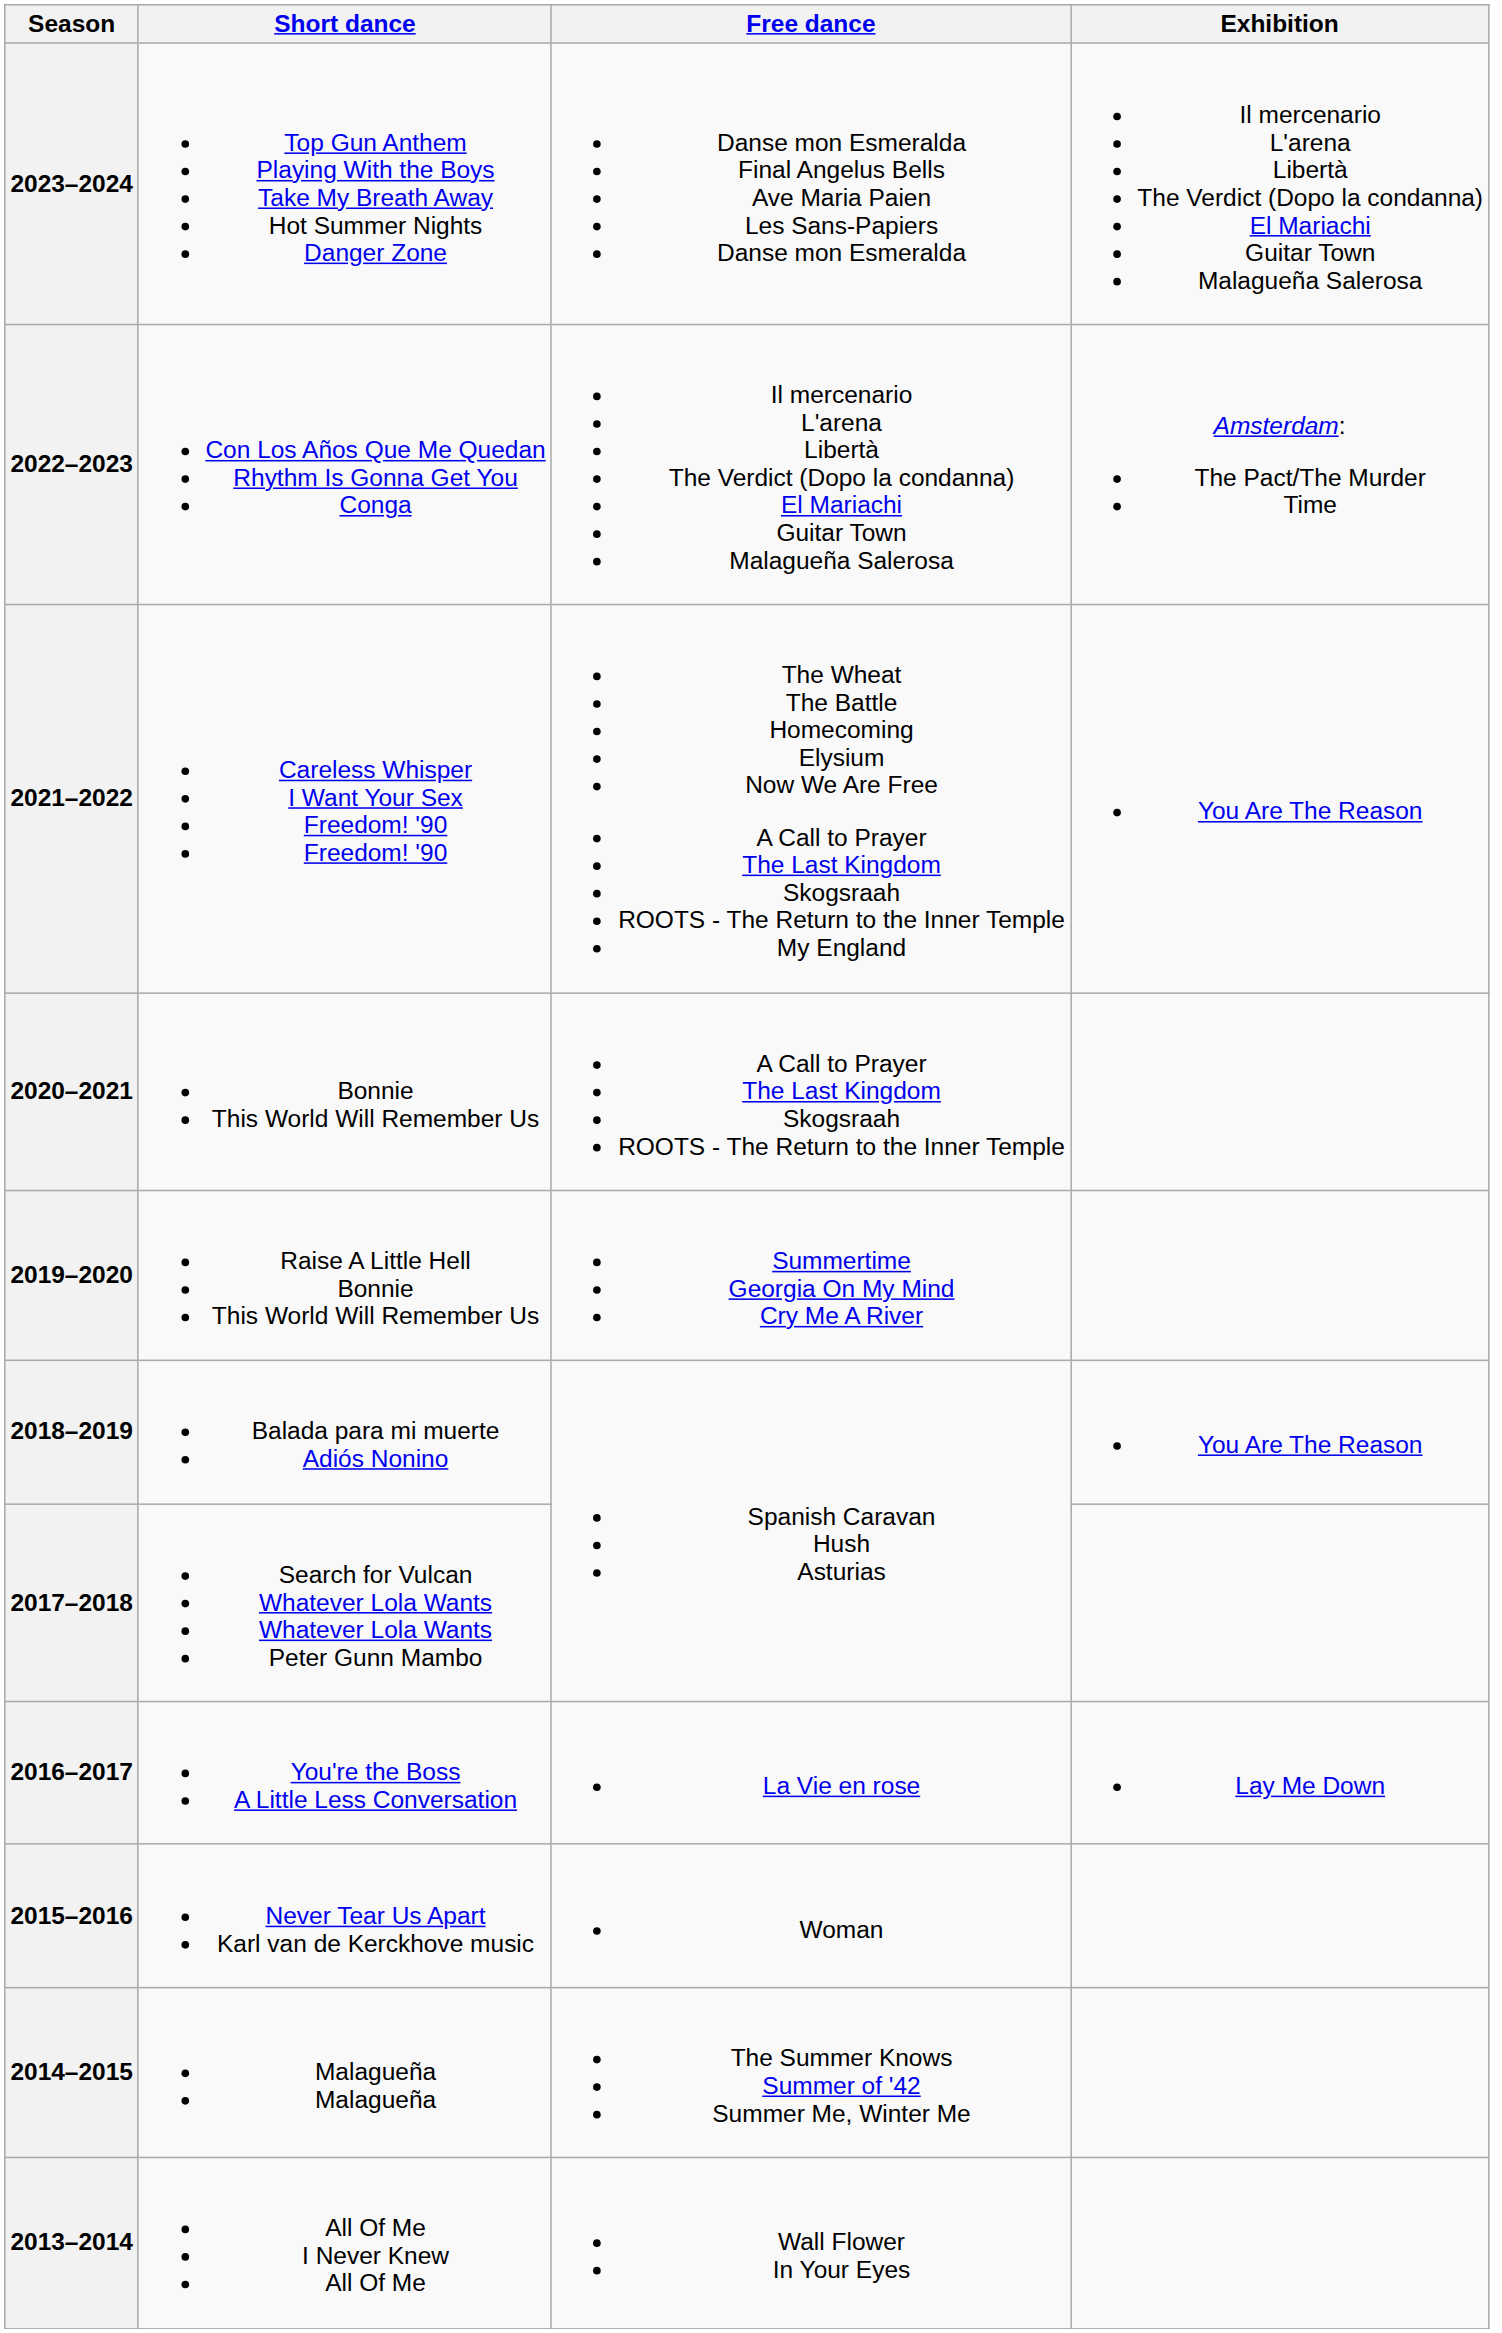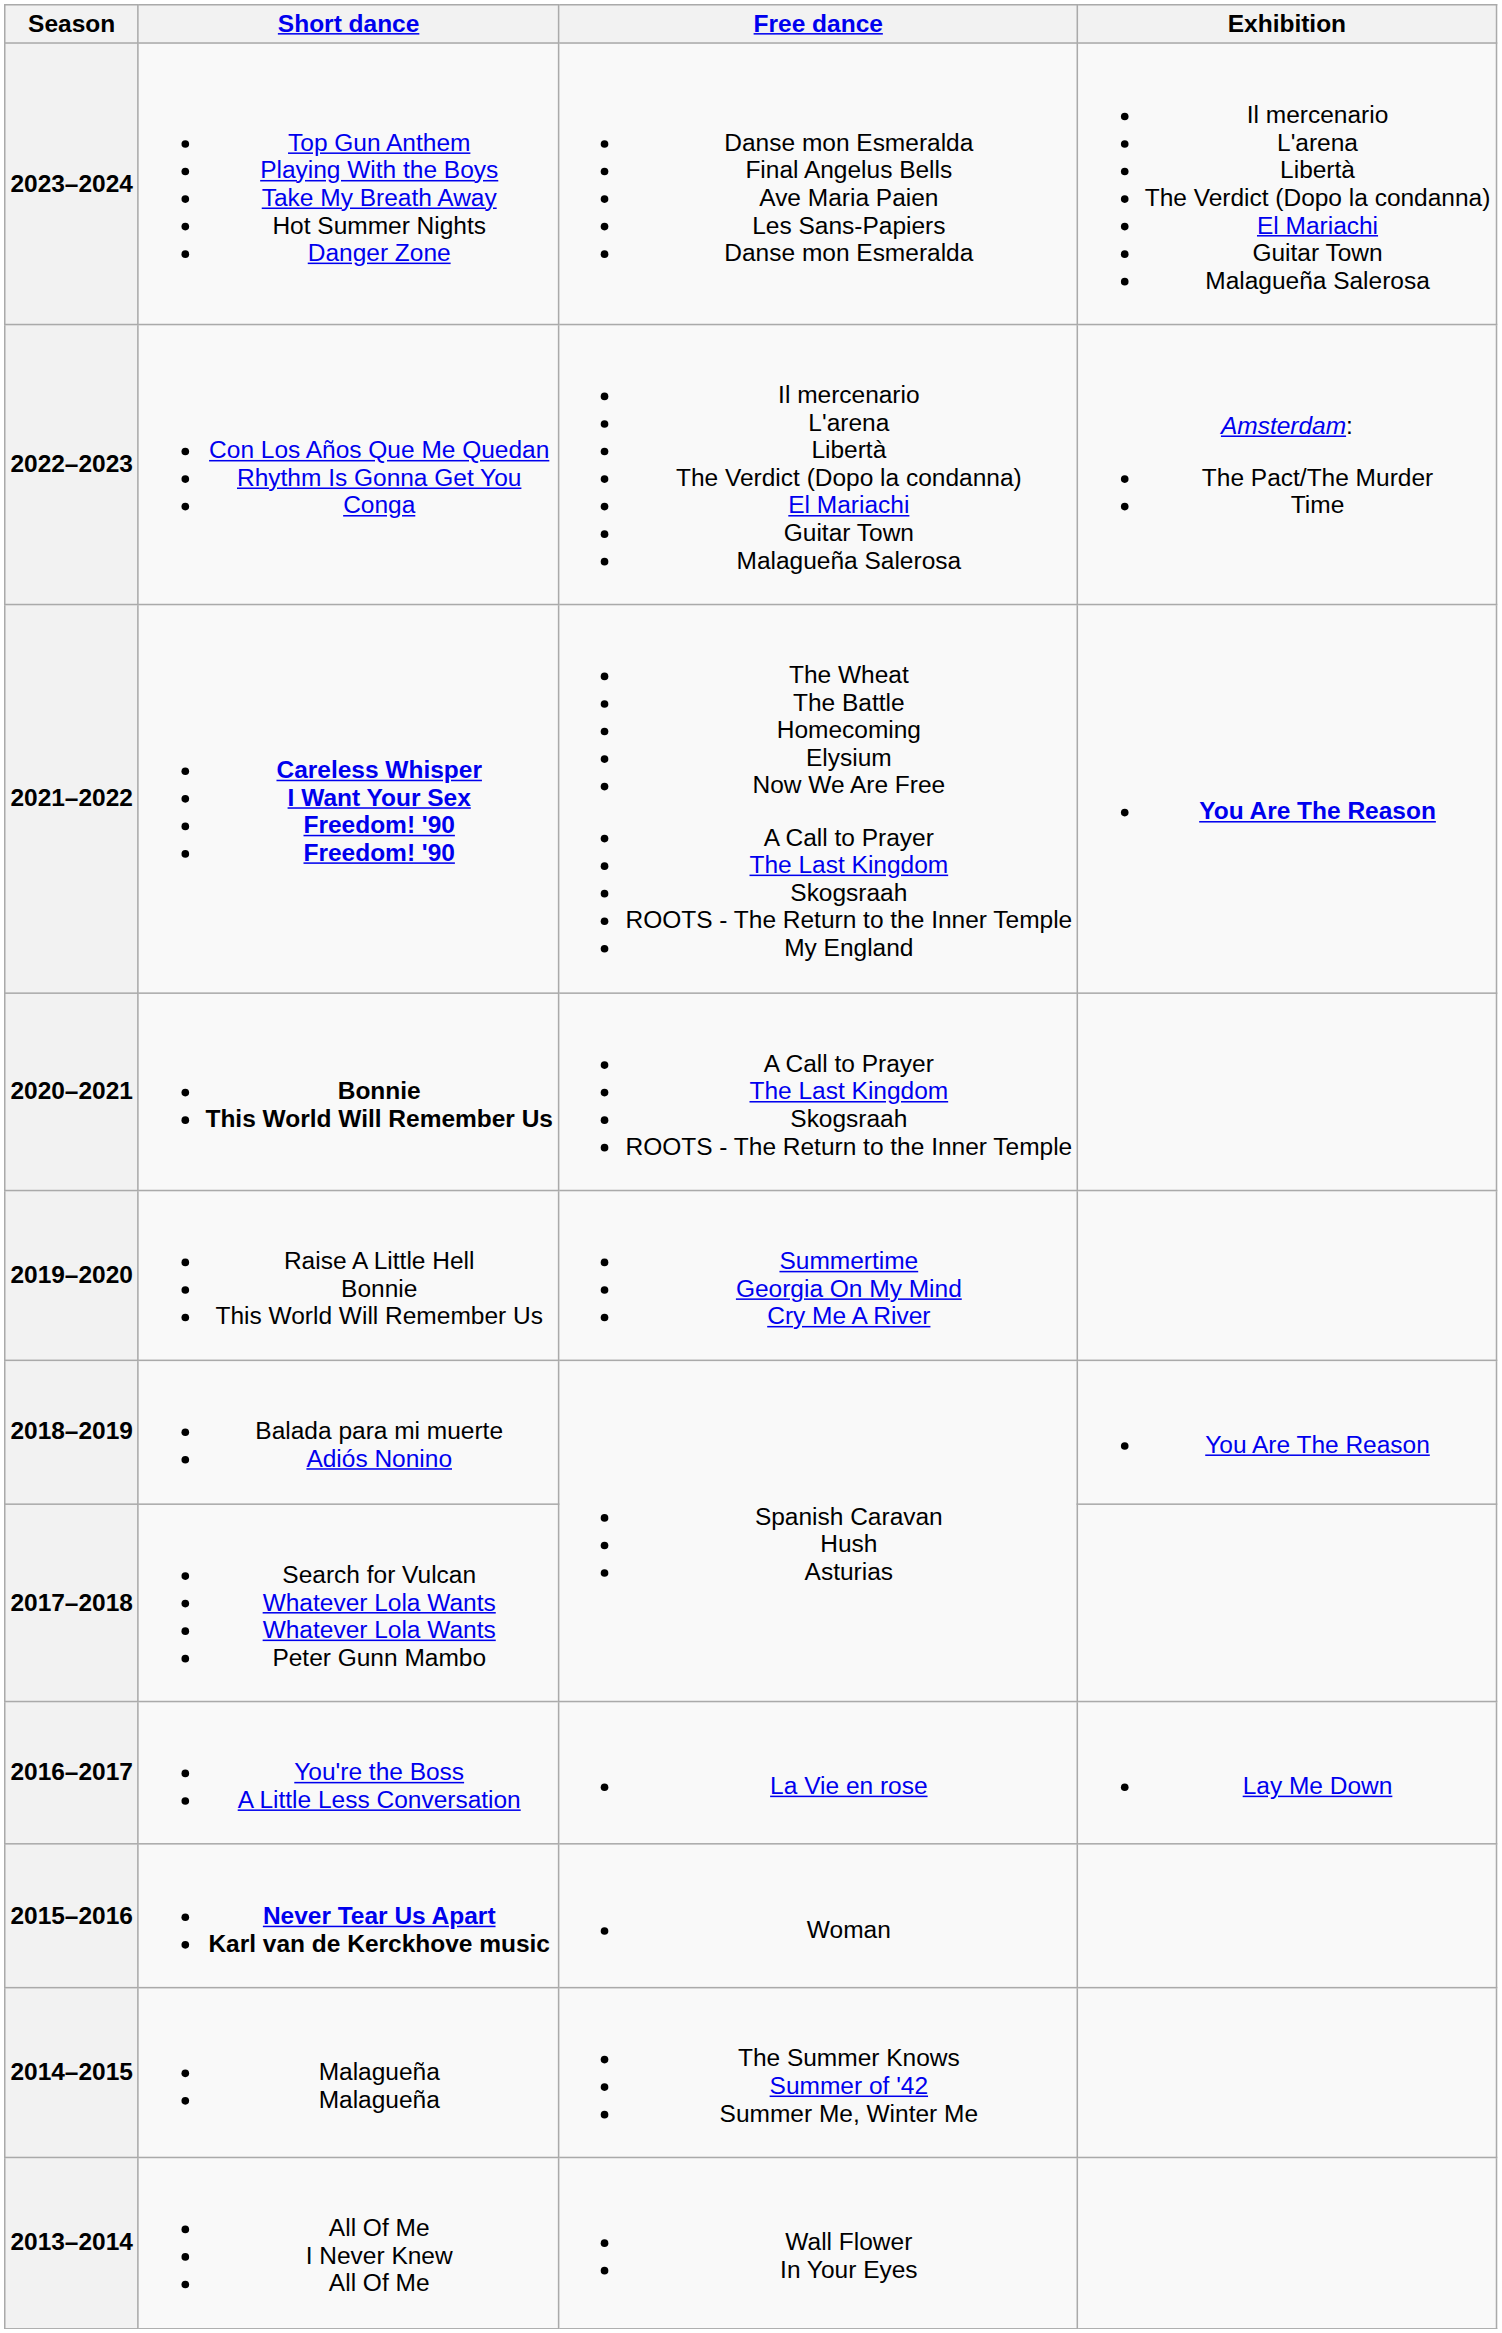(345, 812) normal -> (349, 812) bold
(1280, 812) normal -> (1287, 812) bold
(345, 1105) normal -> (349, 1105) bold
(345, 1930) normal -> (349, 1930) bold
